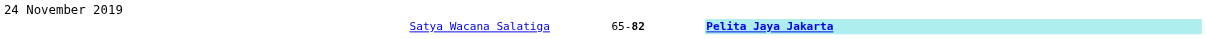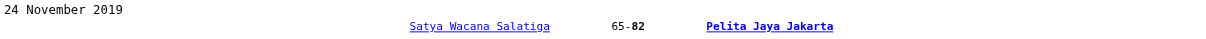(770, 27) paleturquoise background -> (770, 27) no background
